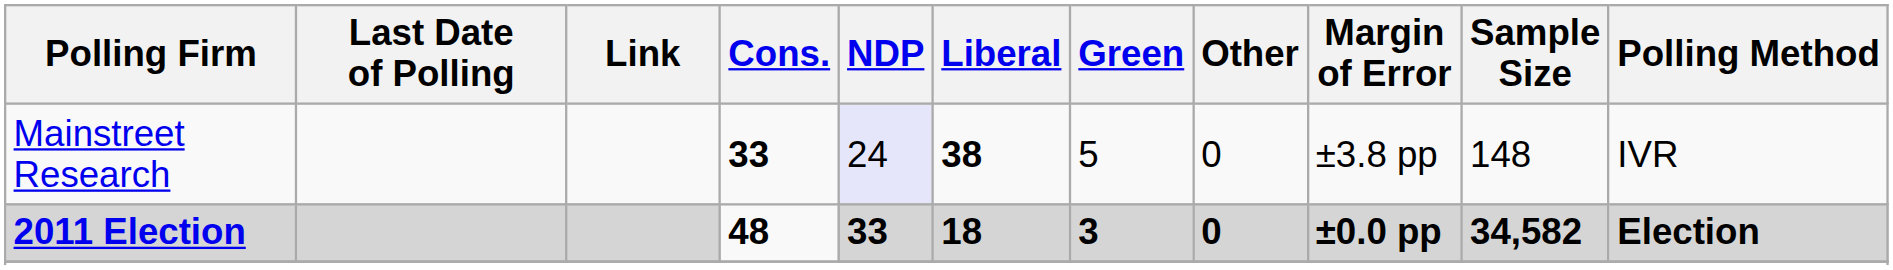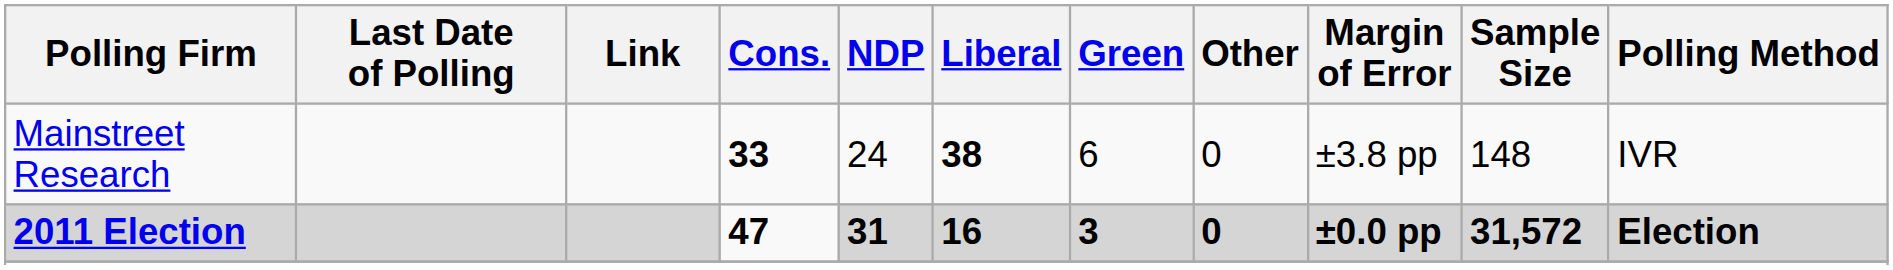(867, 153) lavender background -> (867, 153) no background
(1089, 153) 5 -> (1089, 153) 6
(749, 232) 48 -> (749, 232) 47
(867, 232) 33 -> (867, 232) 31
(962, 232) 18 -> (962, 232) 16
(1526, 232) 34,582 -> (1526, 232) 31,572
